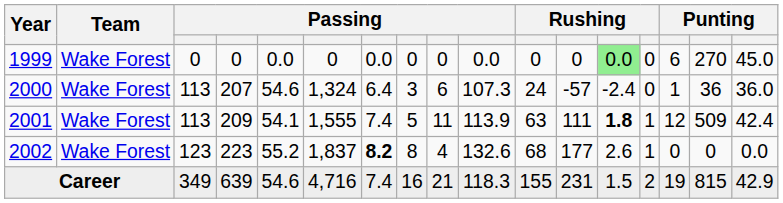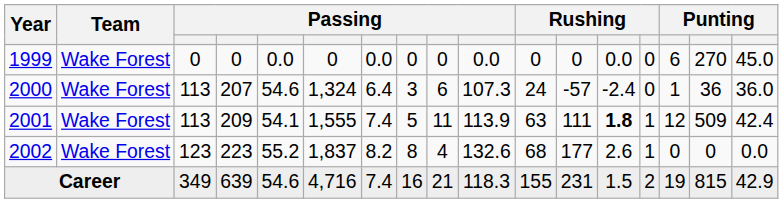(619, 59) lightgreen background -> (619, 59) no background
(379, 151) bold -> (379, 151) normal
